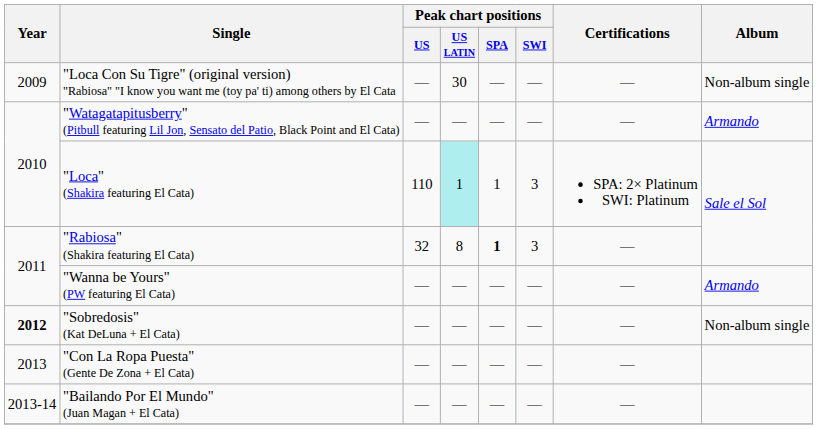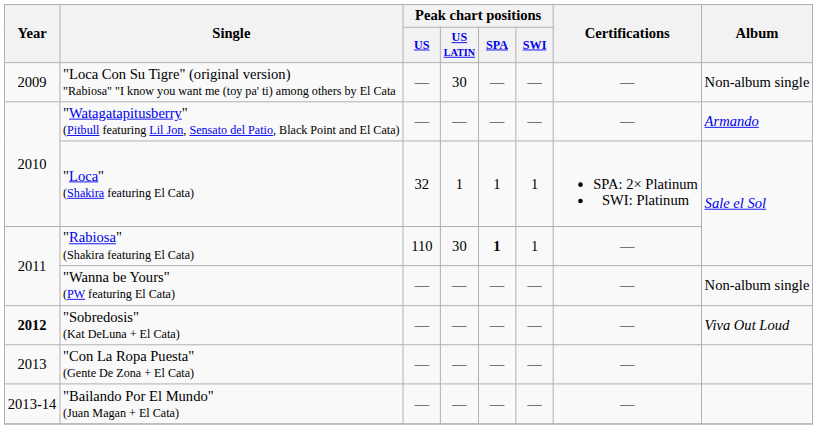(422, 183) 110 -> (422, 183) 32
(459, 183) paleturquoise background -> (459, 183) no background
(535, 183) 3 -> (535, 183) 1
(422, 246) 32 -> (422, 246) 110
(459, 246) 8 -> (459, 246) 30
(535, 246) 3 -> (535, 246) 1
(732, 285) Armando -> (757, 285) Non-album single
(757, 325) Non-album single -> (747, 325) Viva Out Loud
